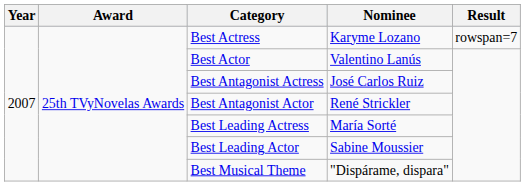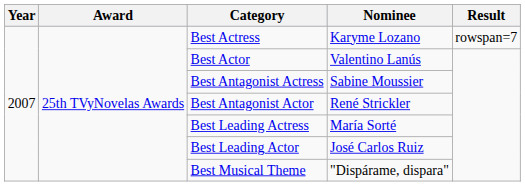(377, 81) José Carlos Ruiz -> (377, 81) Sabine Moussier
(377, 147) Sabine Moussier -> (377, 147) José Carlos Ruiz
